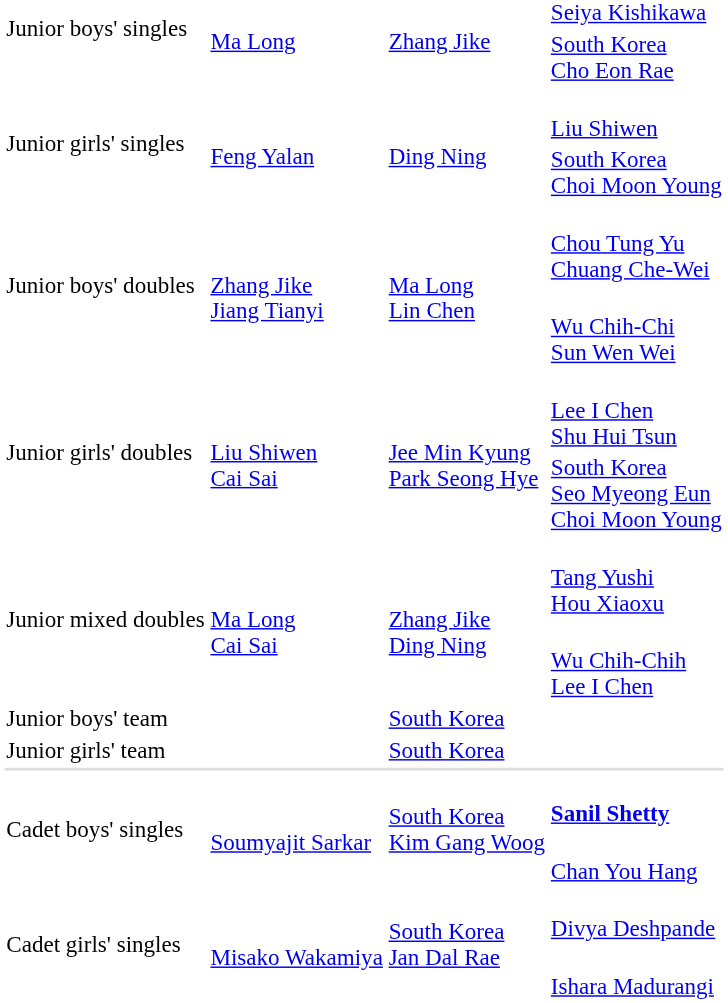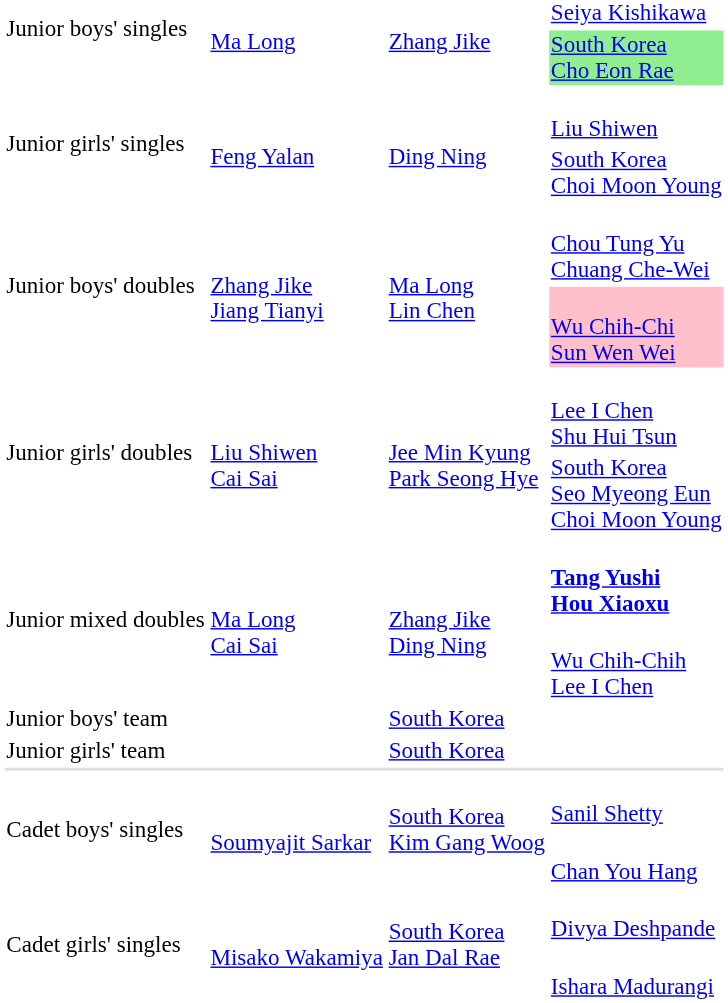(612, 57) no background -> (612, 57) lightgreen background
(613, 339) no background -> (613, 339) pink background
(607, 590) normal -> (610, 590) bold
(610, 813) bold -> (607, 813) normal
